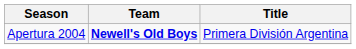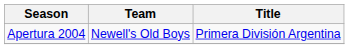(144, 33) bold -> (140, 33) normal
